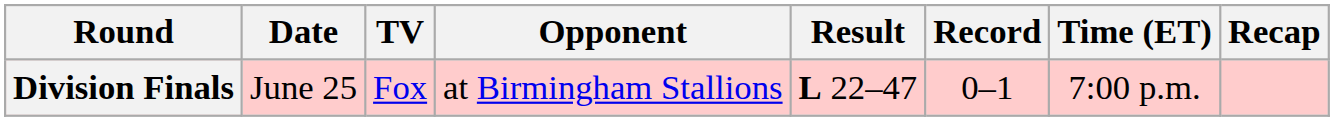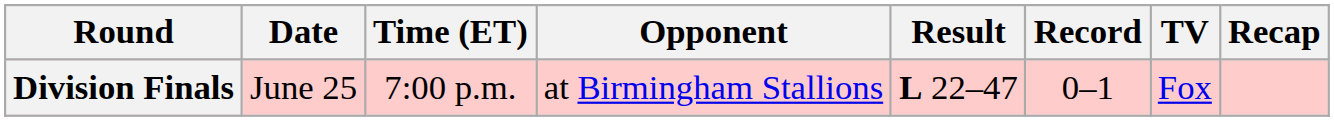columns swapped: (1135, 32) <-> (400, 32)
